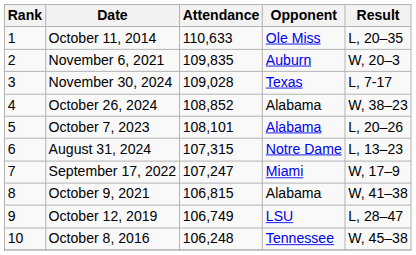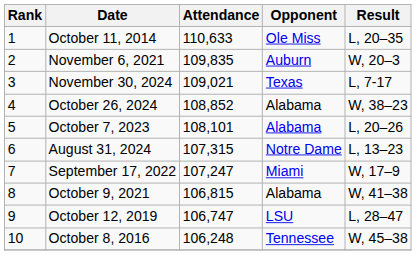(208, 82) 109,028 -> (208, 82) 109,021
(208, 216) 106,749 -> (208, 216) 106,747
